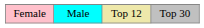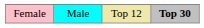(175, 13) normal -> (175, 13) bold
